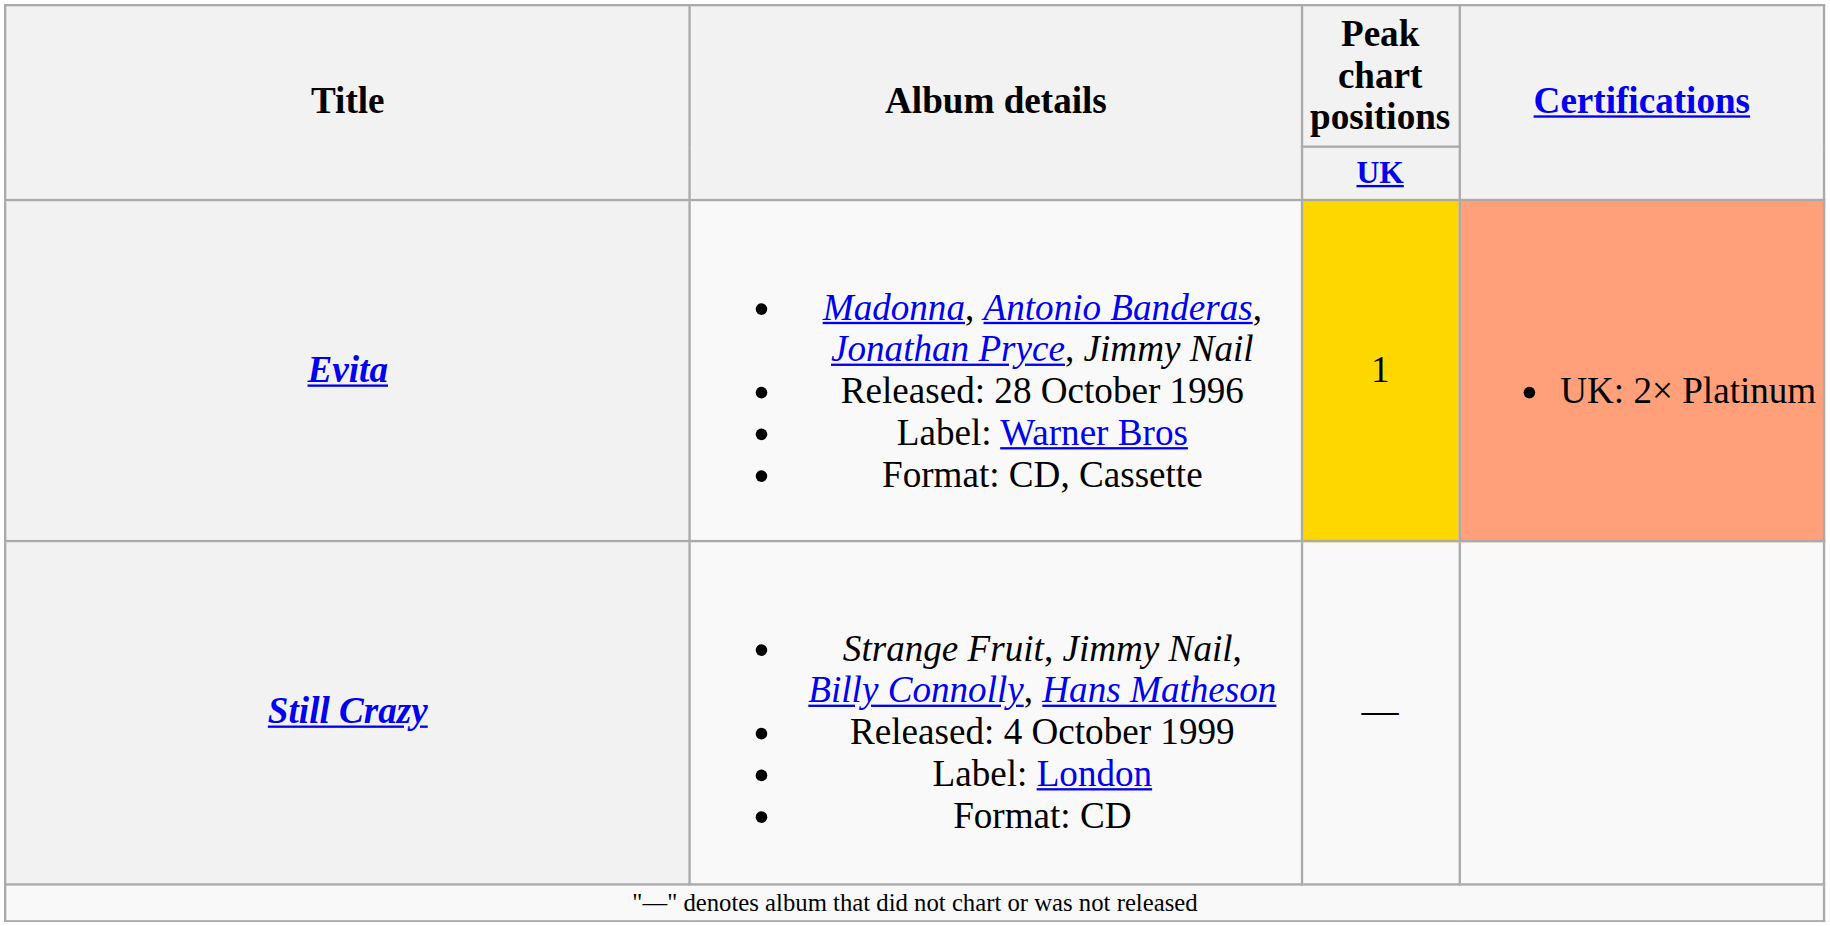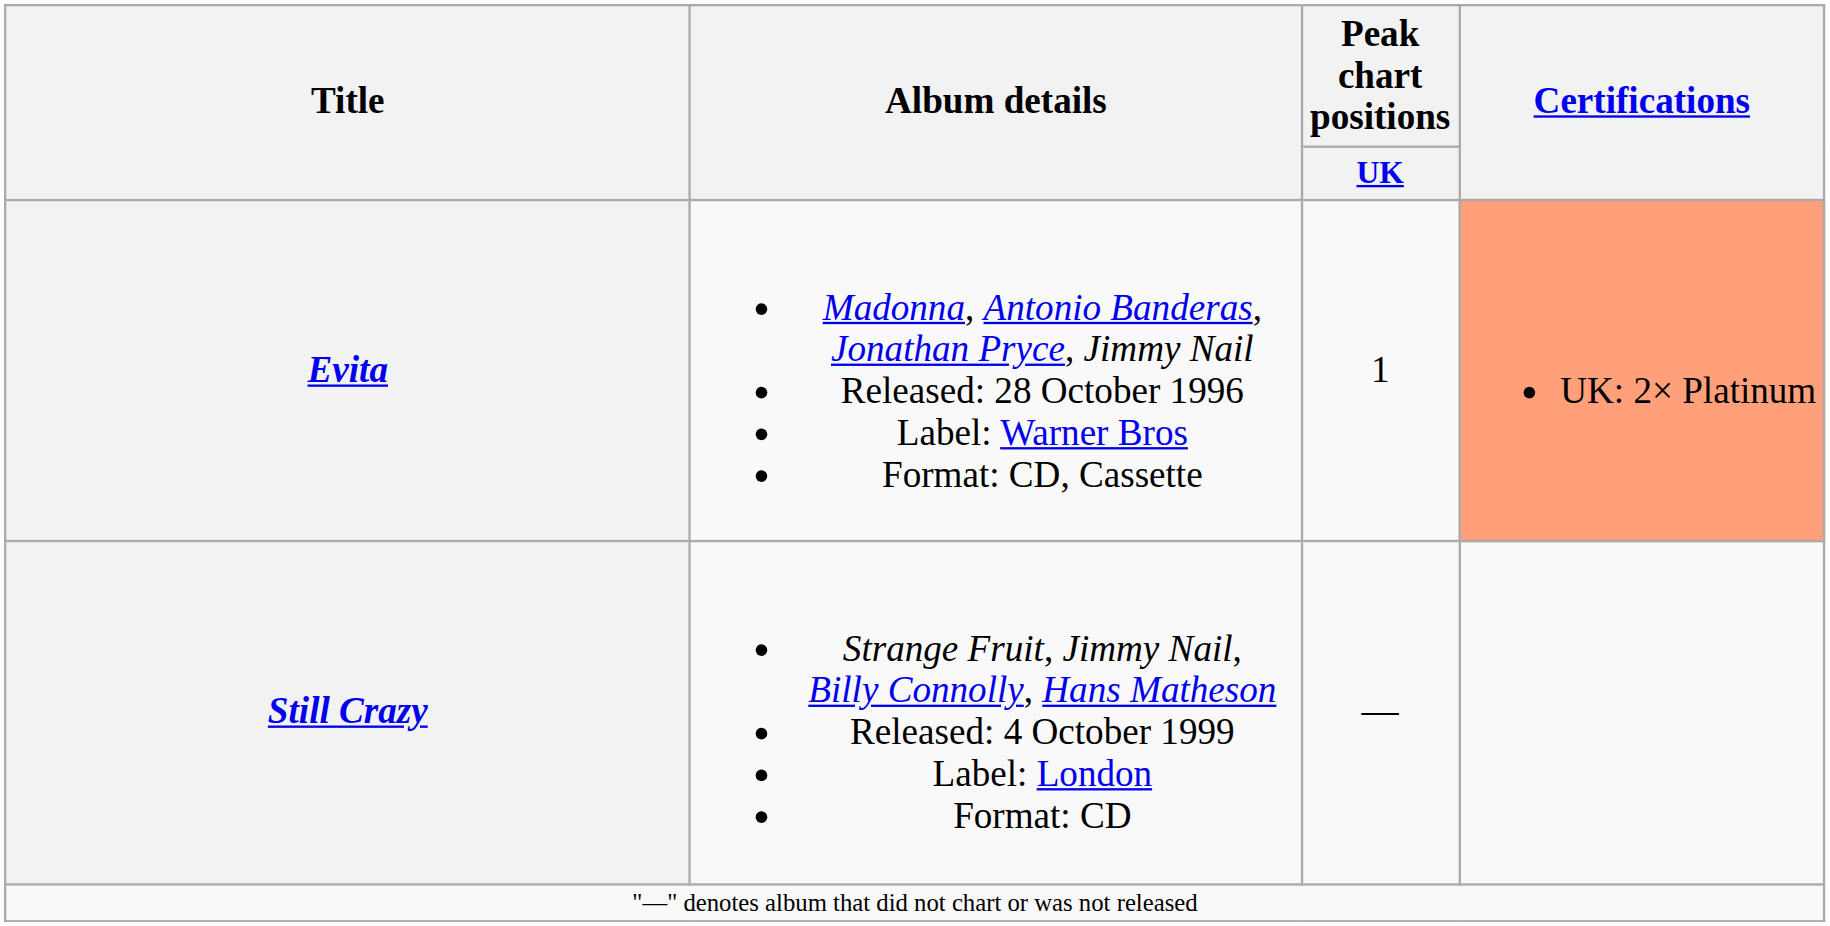(1380, 369) gold background -> (1380, 369) no background
